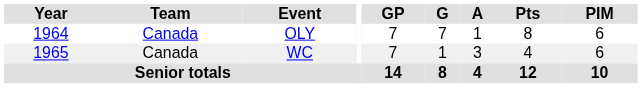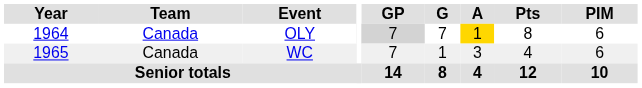(393, 33) no background -> (393, 33) lightgrey background
(477, 33) no background -> (477, 33) gold background
